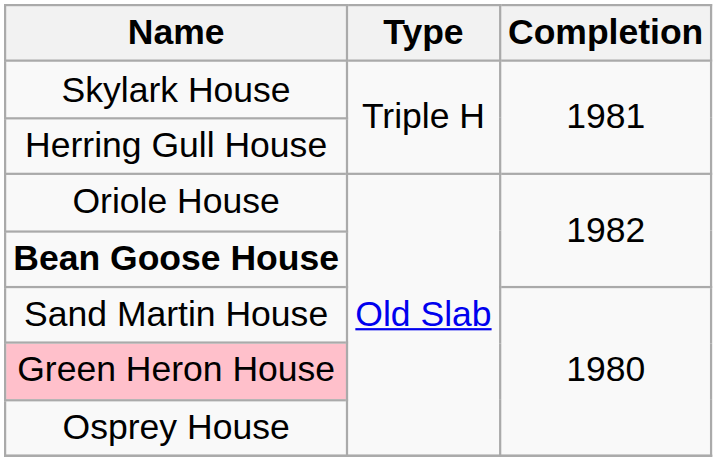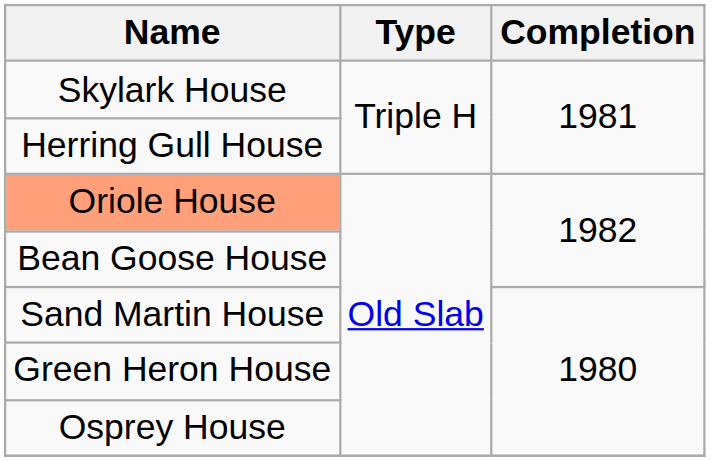(176, 201) no background -> (172, 201) lightsalmon background
(176, 257) bold -> (172, 257) normal
(176, 370) pink background -> (172, 370) no background
